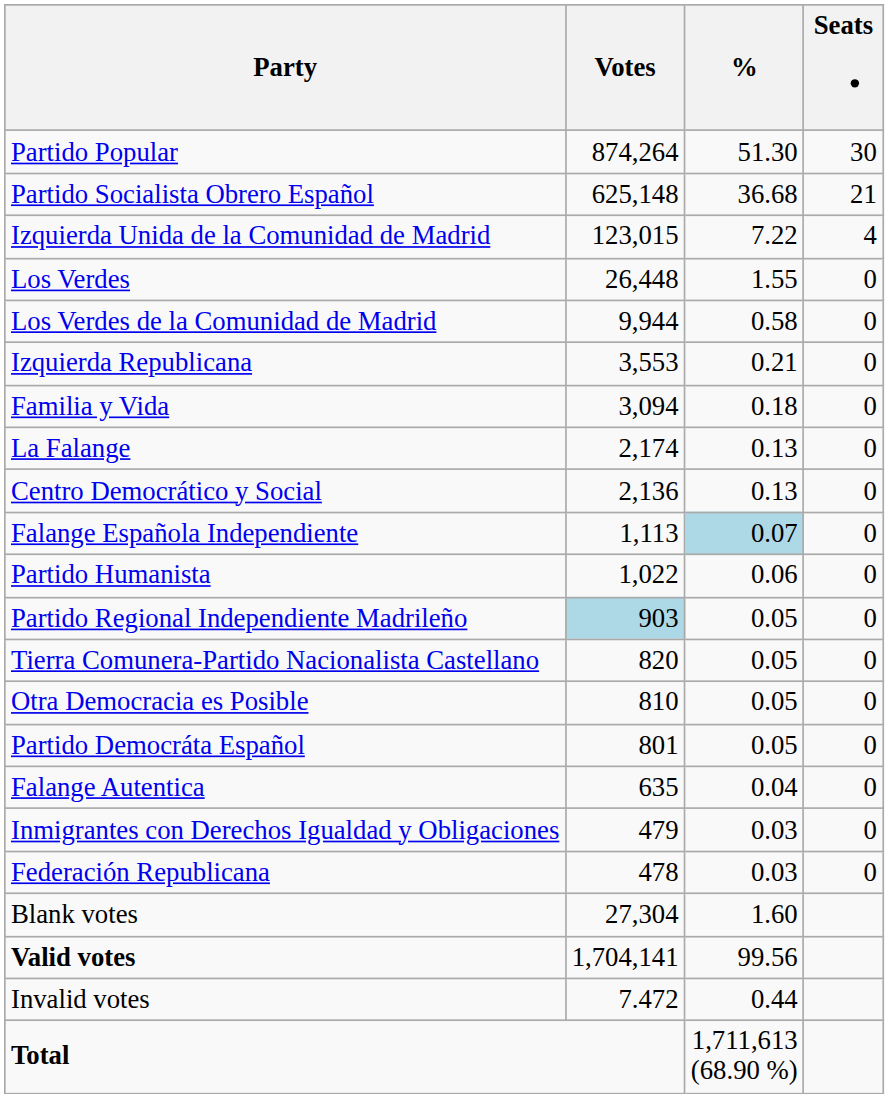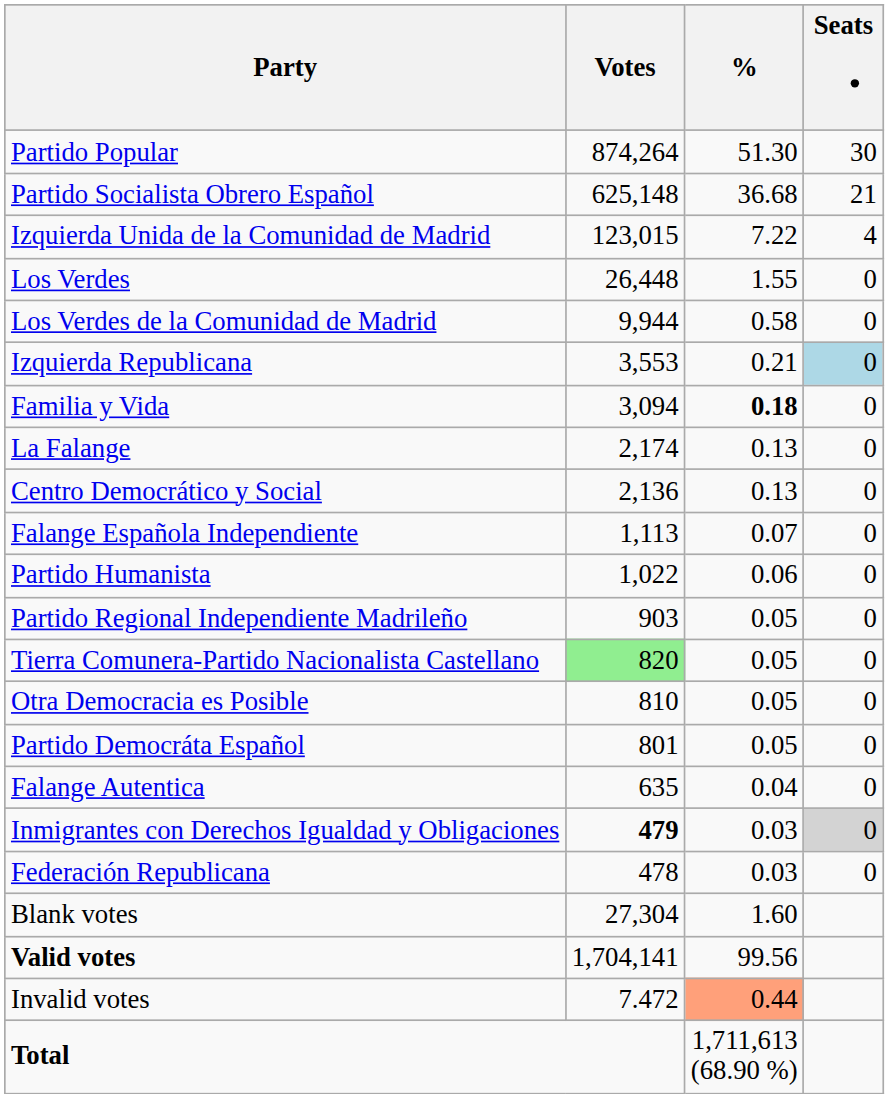(870, 363) no background -> (870, 363) lightblue background
(774, 405) normal -> (774, 405) bold
(774, 532) lightblue background -> (774, 532) no background
(658, 617) lightblue background -> (658, 617) no background
(658, 660) no background -> (658, 660) lightgreen background
(658, 829) normal -> (658, 829) bold
(870, 829) no background -> (870, 829) lightgrey background
(774, 999) no background -> (774, 999) lightsalmon background
